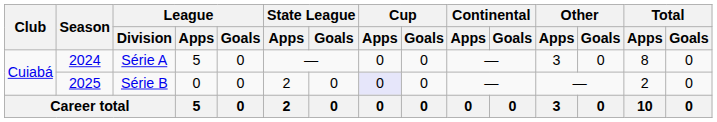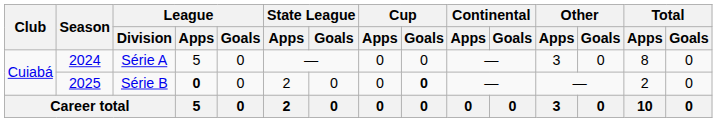(196, 83) normal -> (196, 83) bold
(380, 83) lavender background -> (380, 83) no background
(424, 83) normal -> (424, 83) bold
